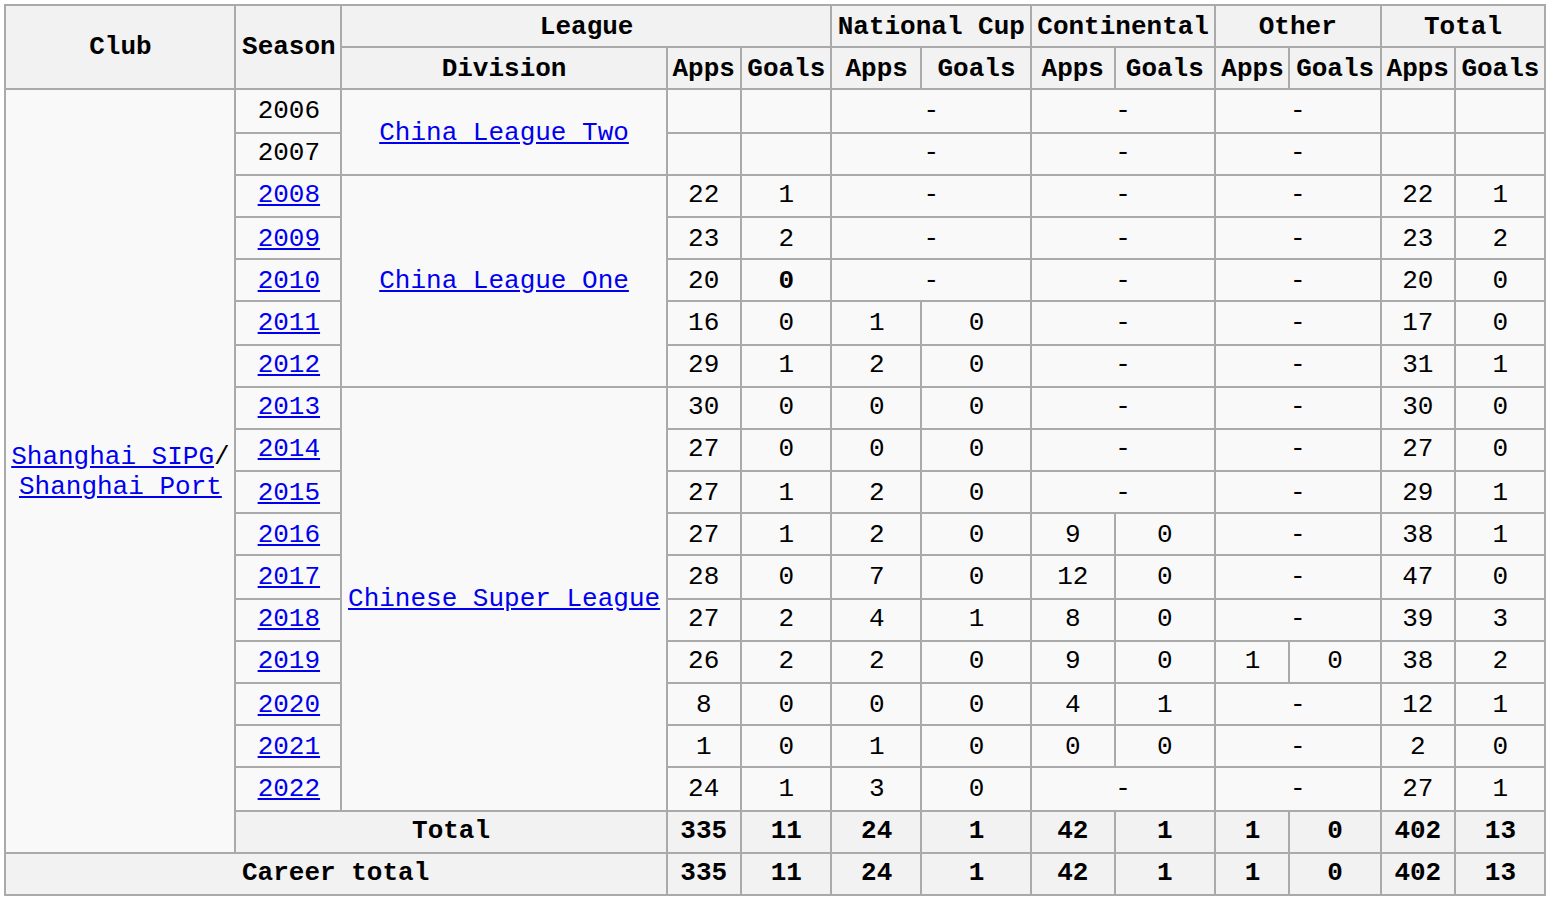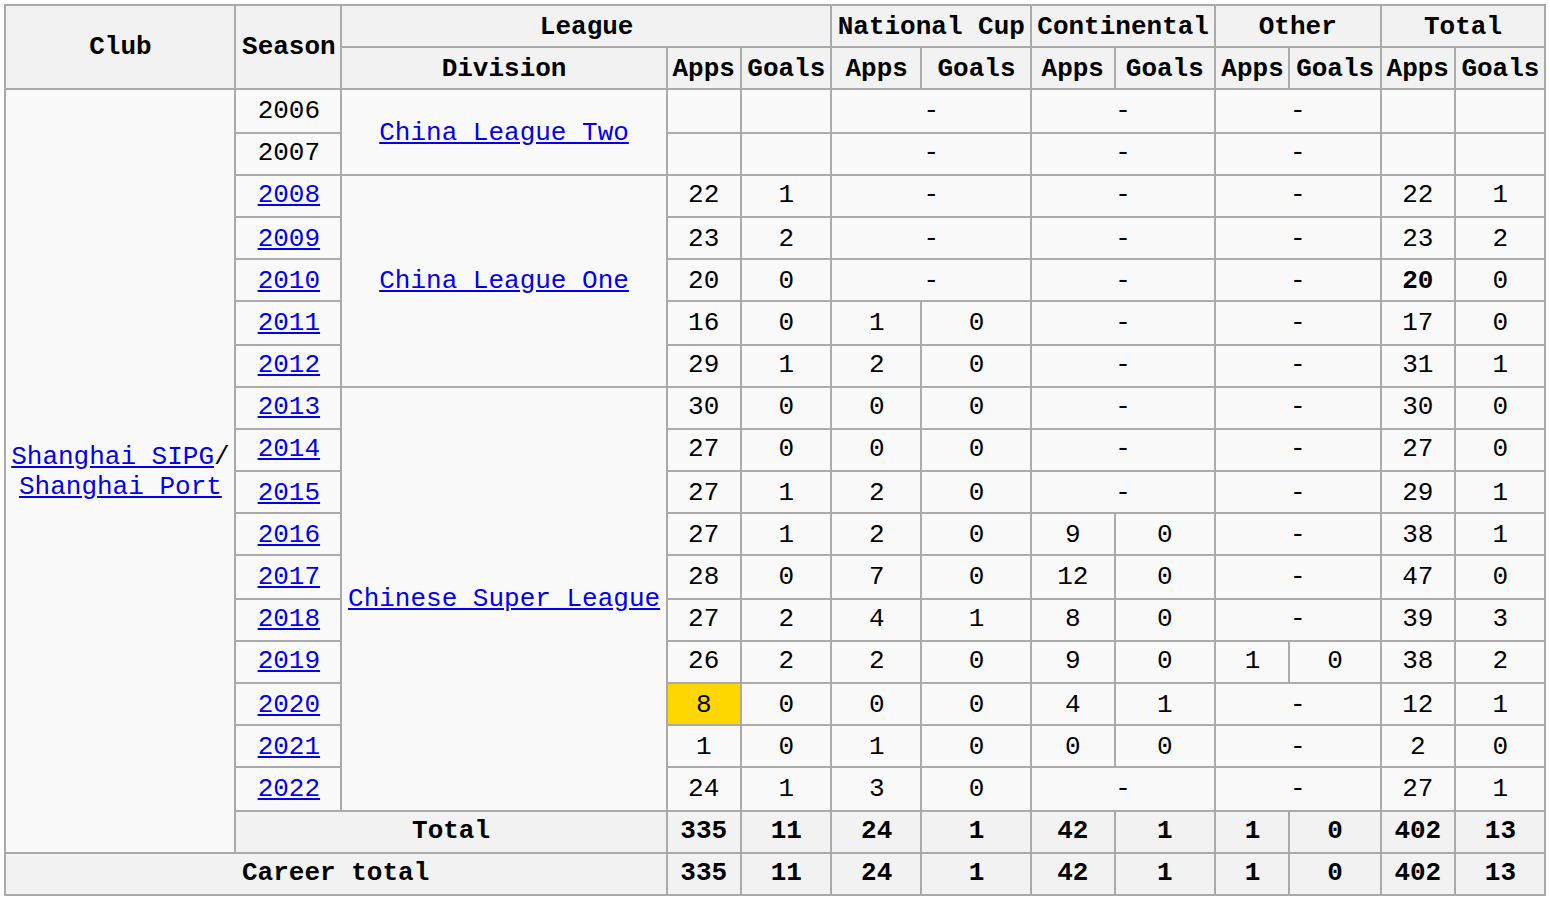(786, 280) bold -> (786, 280) normal
(1418, 280) normal -> (1418, 280) bold
(704, 704) no background -> (704, 704) gold background
